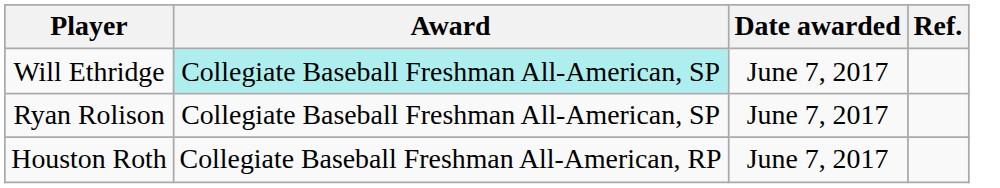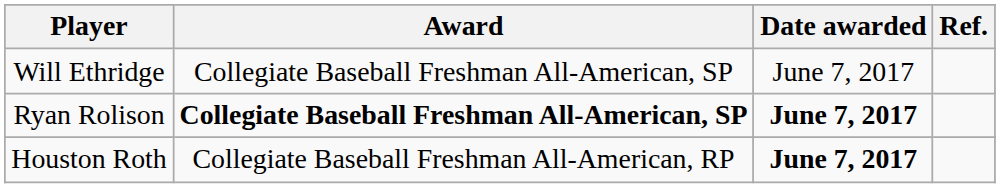(451, 70) paleturquoise background -> (463, 70) no background
(451, 114) normal -> (463, 114) bold
(818, 114) normal -> (843, 114) bold
(818, 159) normal -> (843, 159) bold
